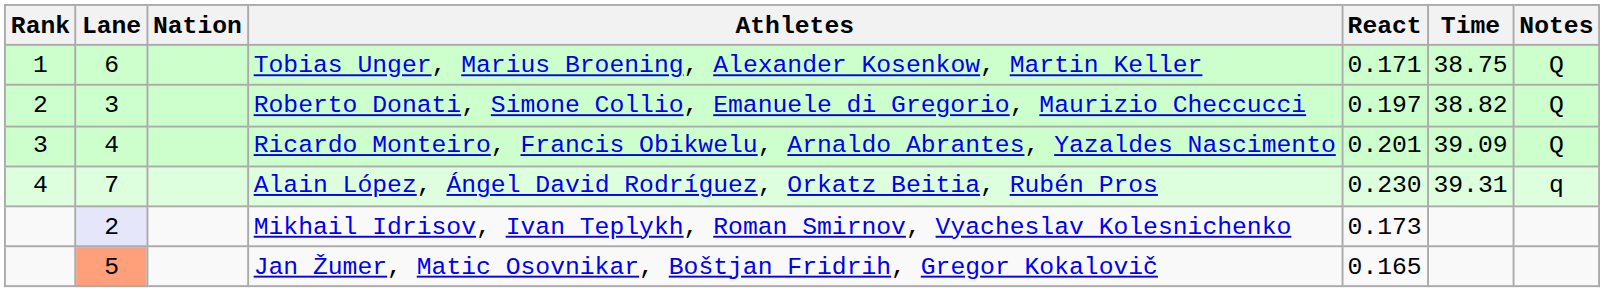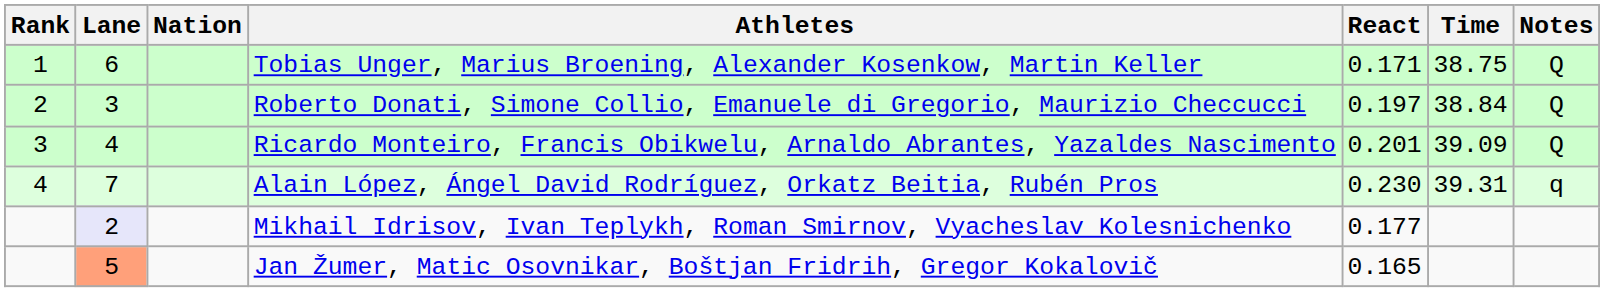(1471, 106) 38.82 -> (1471, 106) 38.84
(1385, 226) 0.173 -> (1385, 226) 0.177
